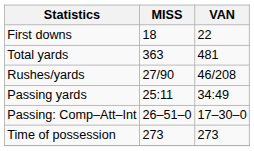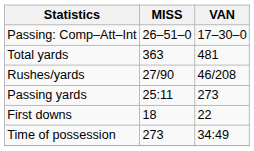rows swapped: (40, 35) <-> (72, 115)
(213, 95) 34:49 -> (208, 95) 273
(208, 135) 273 -> (213, 135) 34:49
